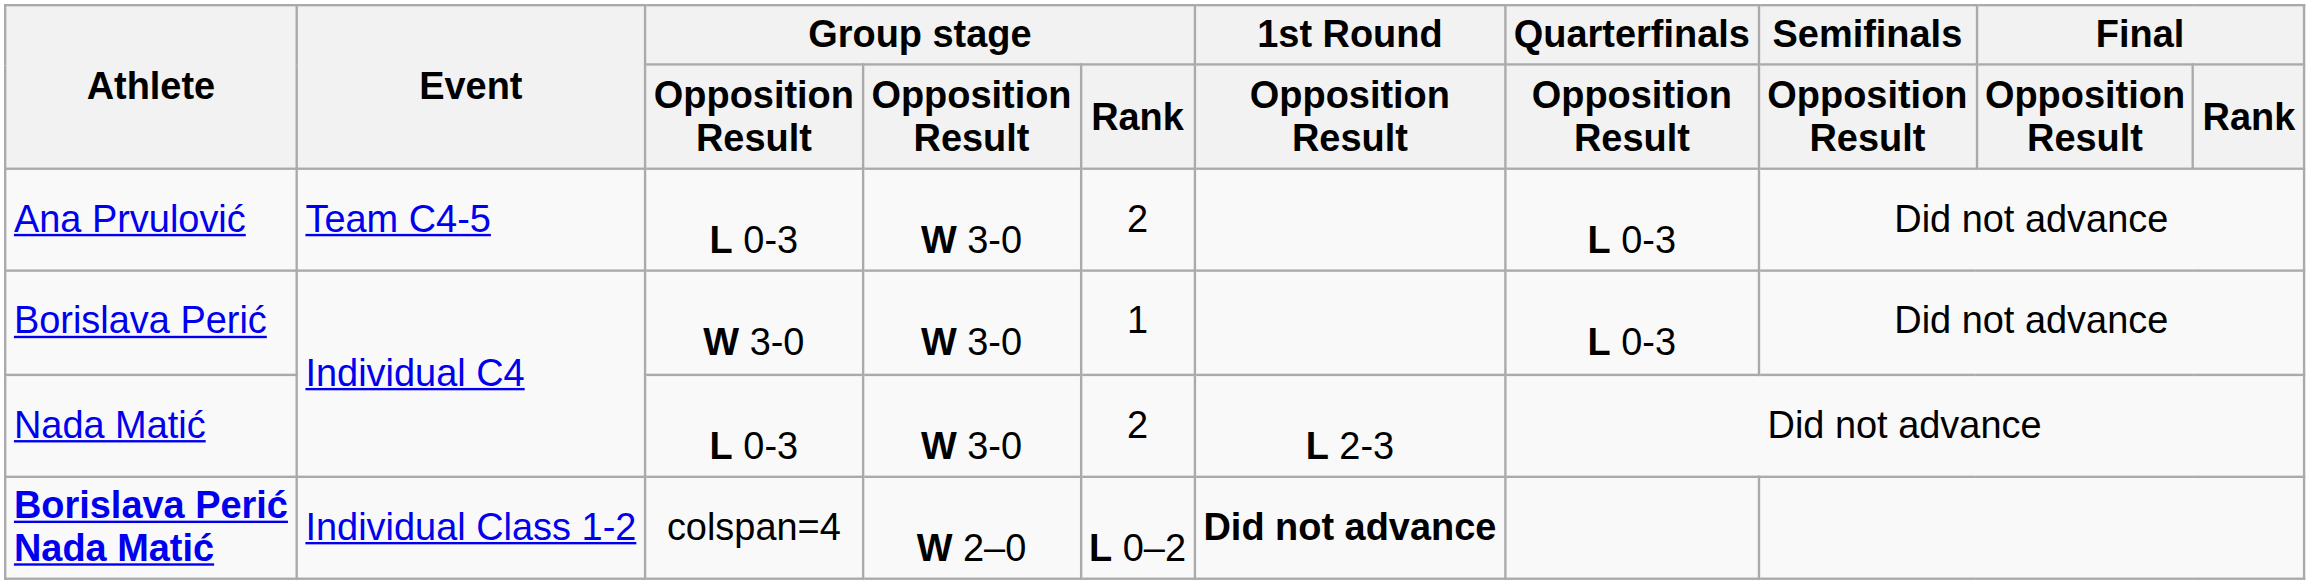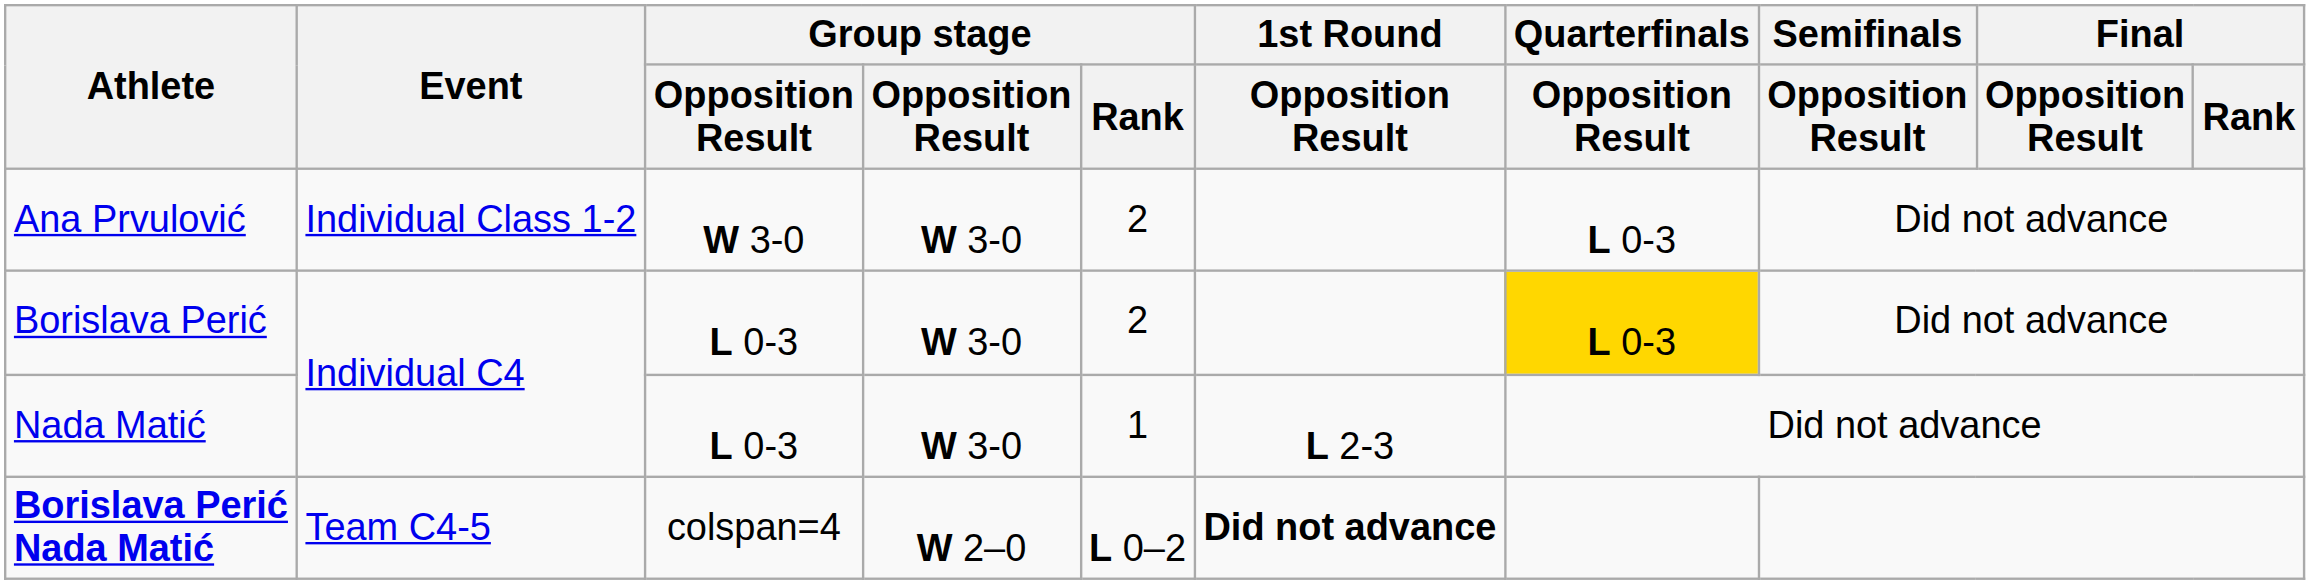(398, 218) Team C4-5 -> (471, 218) Individual Class 1-2
(754, 240) L 0-3 -> (754, 240) W 3-0
(754, 342) W 3-0 -> (754, 342) L 0-3
(1137, 321) 1 -> (1137, 321) 2
(1632, 342) no background -> (1632, 342) gold background
(1137, 424) 2 -> (1137, 424) 1
(471, 527) Individual Class 1-2 -> (398, 527) Team C4-5
